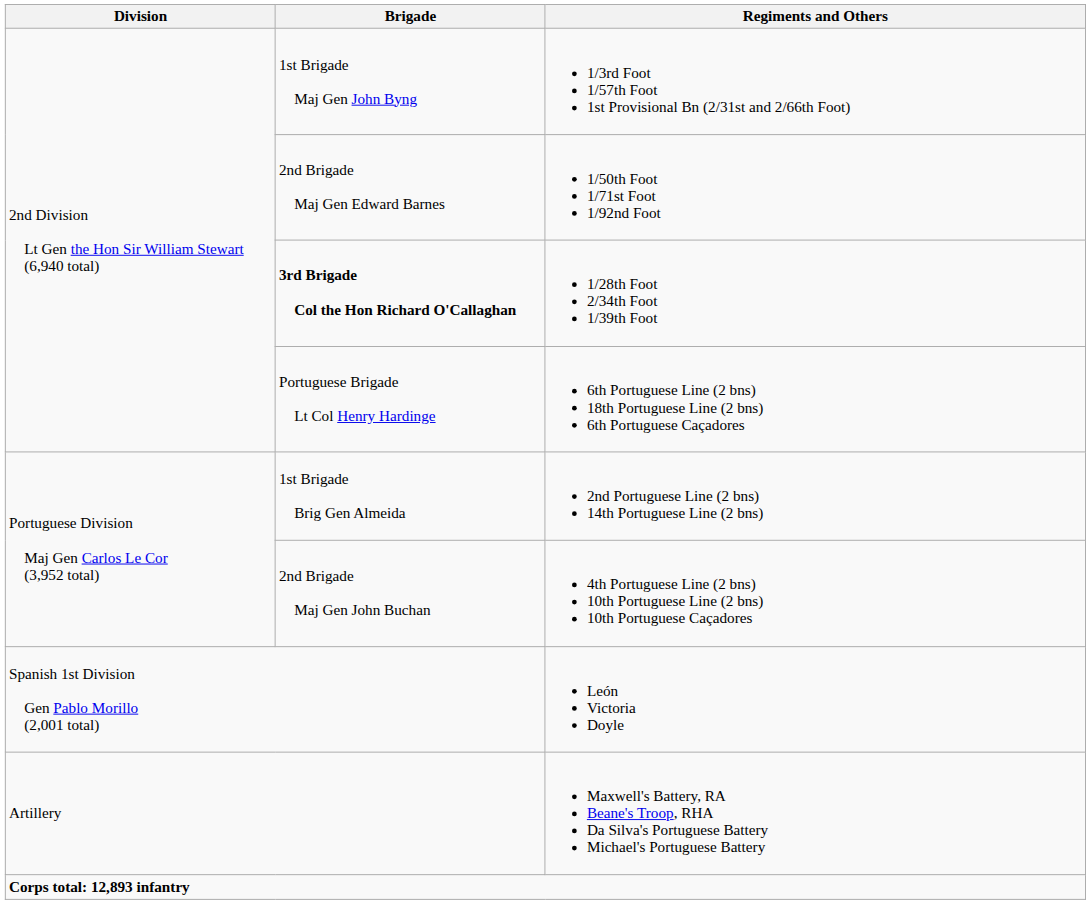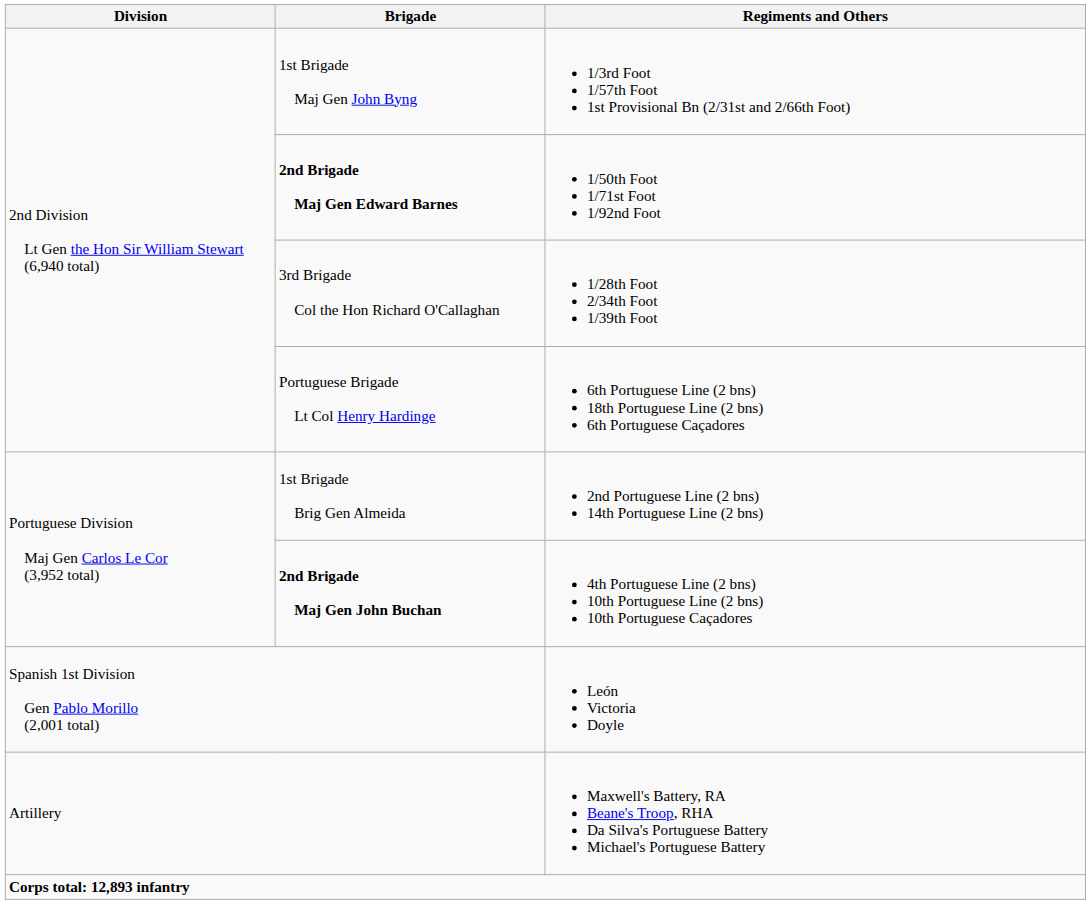(362, 187) normal -> (368, 187) bold
(398, 293) bold -> (389, 293) normal
(355, 593) normal -> (360, 593) bold
